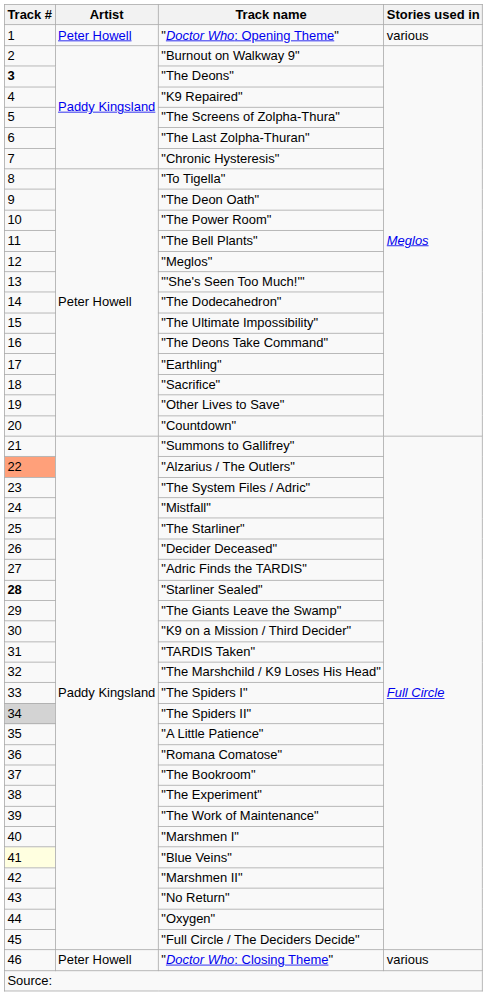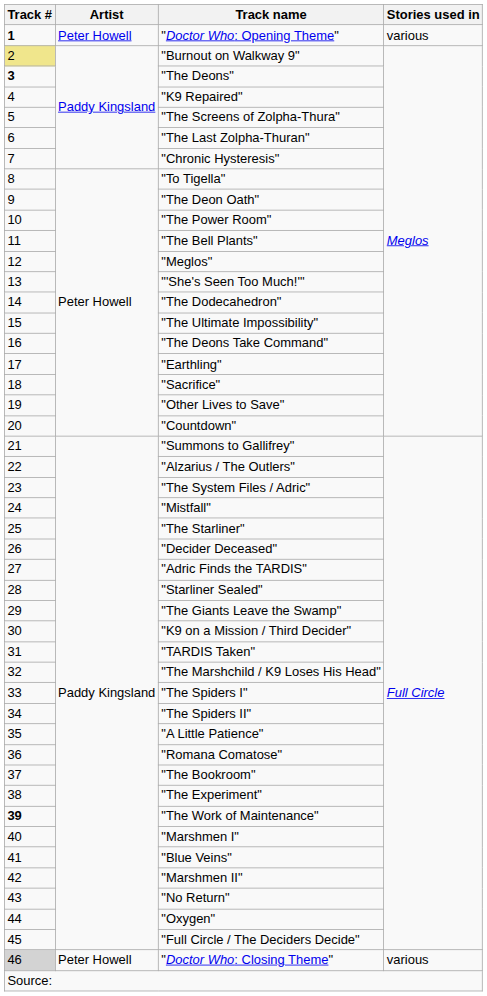(11, 35) normal -> (11, 35) bold
(11, 55) no background -> (11, 55) khaki background
(15, 466) lightsalmon background -> (15, 466) no background
(15, 590) bold -> (15, 590) normal
(15, 713) lightgrey background -> (15, 713) no background
(15, 816) normal -> (15, 816) bold
(15, 857) lightyellow background -> (15, 857) no background
(15, 960) no background -> (15, 960) lightgrey background
